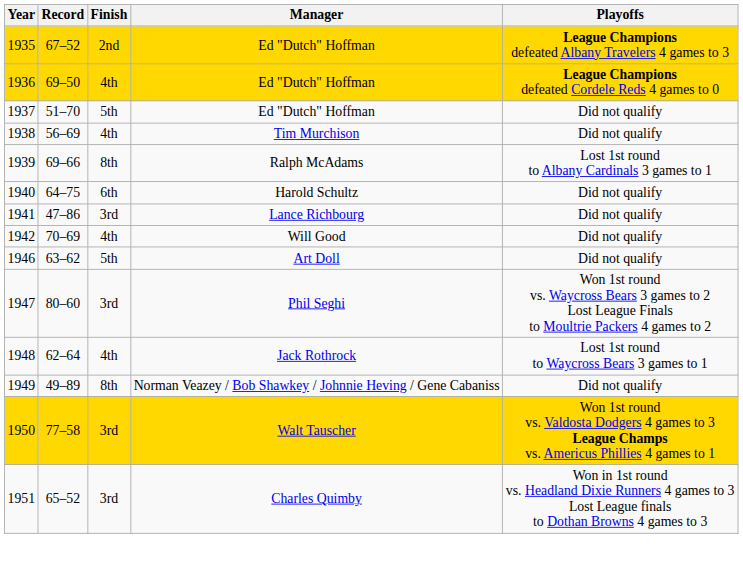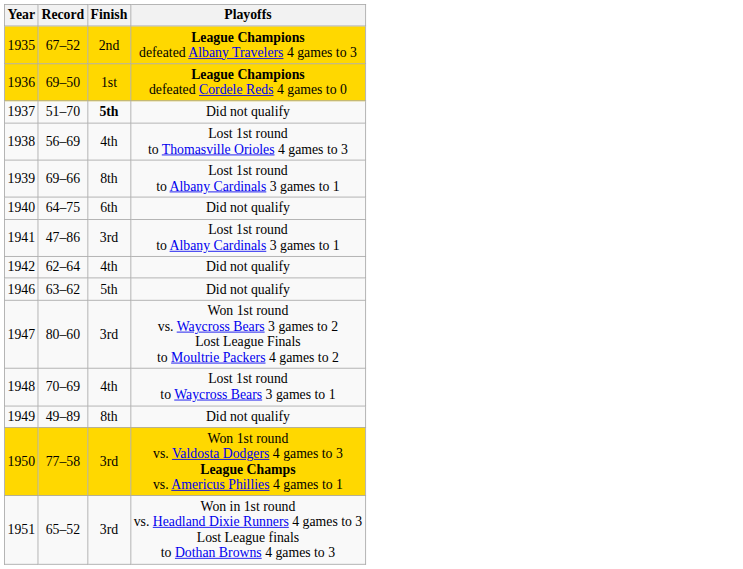- column: (317, 15)
(109, 82) 4th -> (109, 82) 1st
(109, 111) normal -> (109, 111) bold
(620, 133) Did not qualify -> (248, 141) Lost 1st round to Thomasville Orioles 4 games to 3
(620, 214) Did not qualify -> (248, 237) Lost 1st round to Albany Cardinals 3 games to 1
(63, 236) 70–69 -> (63, 267) 62–64
(63, 356) 62–64 -> (63, 387) 70–69
